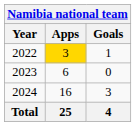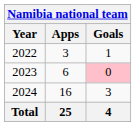(65, 53) gold background -> (65, 53) no background
(108, 72) no background -> (108, 72) pink background
